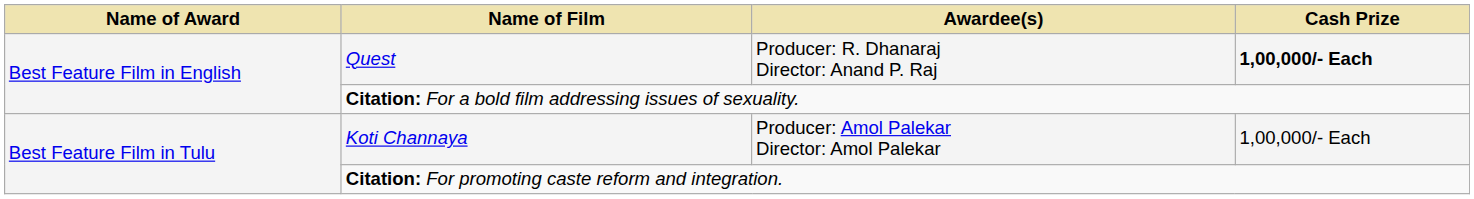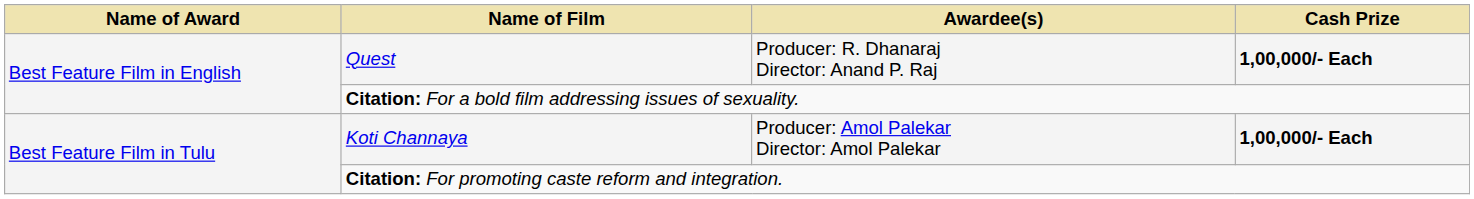(1305, 138) normal -> (1306, 138) bold
